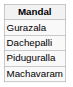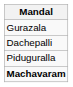(35, 74) normal -> (36, 74) bold
